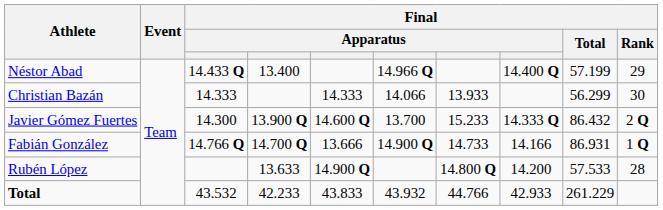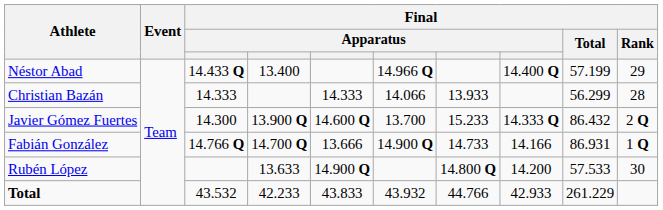(637, 95) 30 -> (637, 95) 28
(637, 169) 28 -> (637, 169) 30
